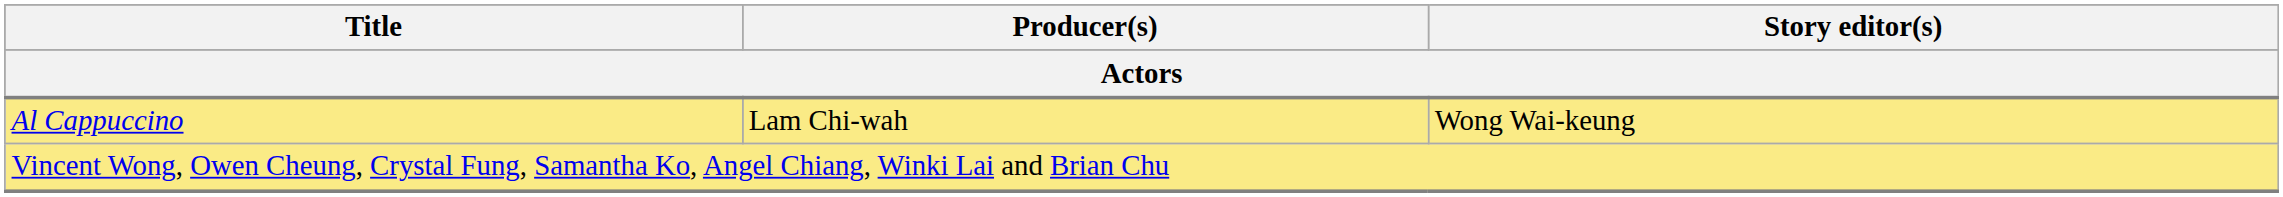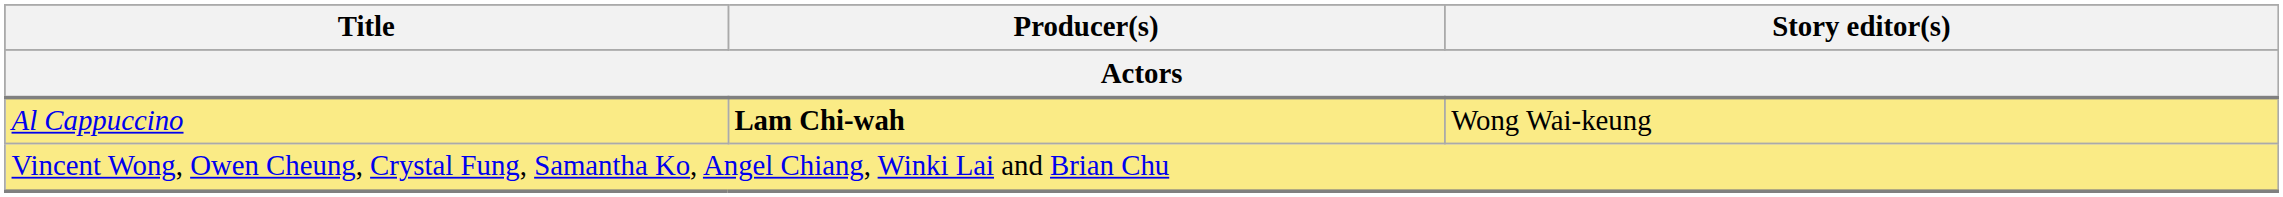(828, 120) normal -> (820, 120) bold
